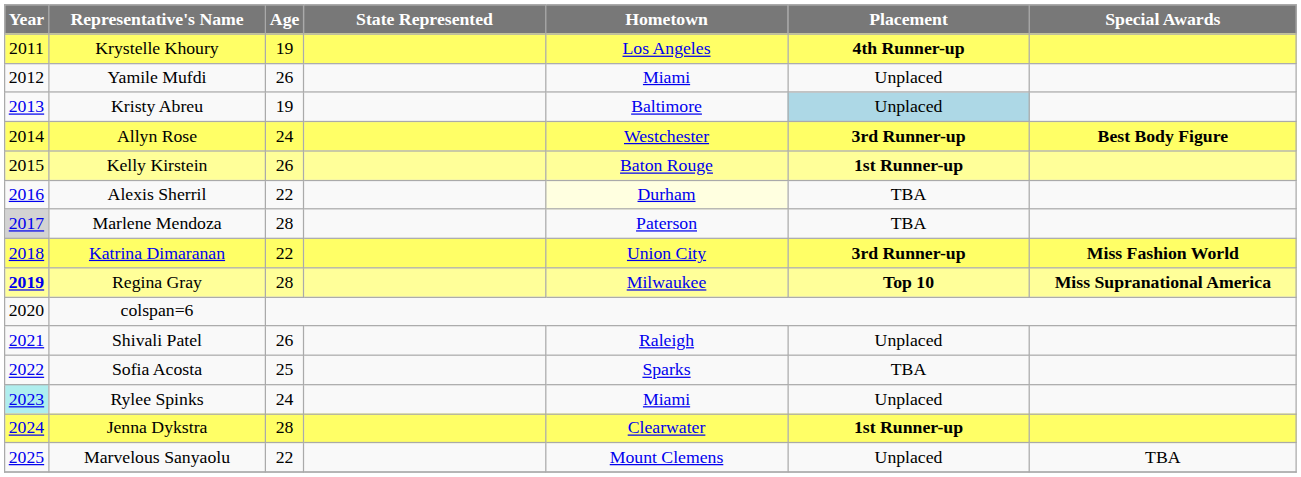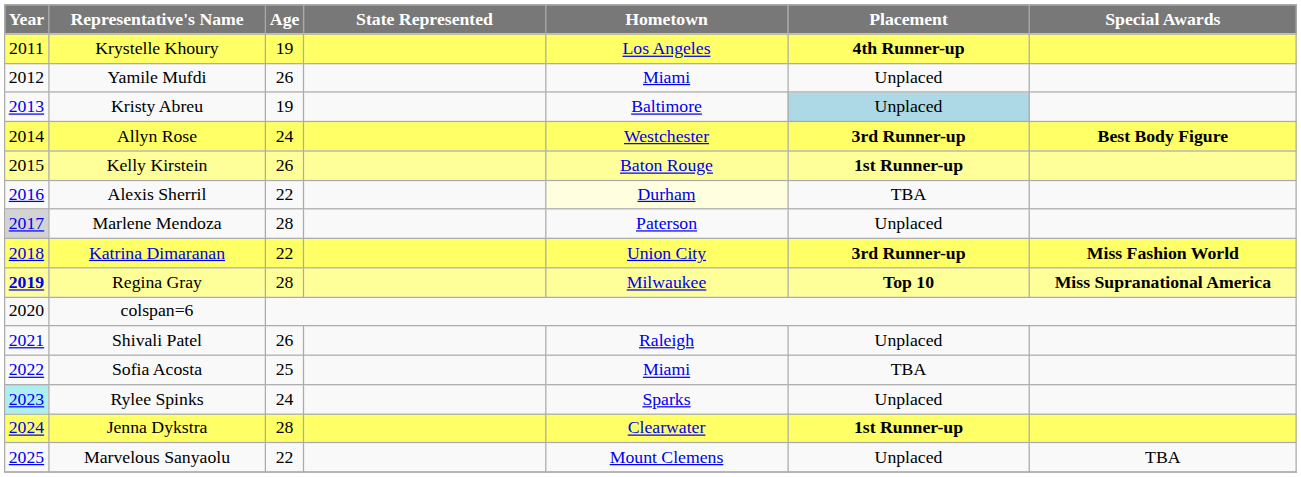(909, 223) TBA -> (909, 223) Unplaced
(667, 370) Sparks -> (667, 370) Miami
(667, 399) Miami -> (667, 399) Sparks
